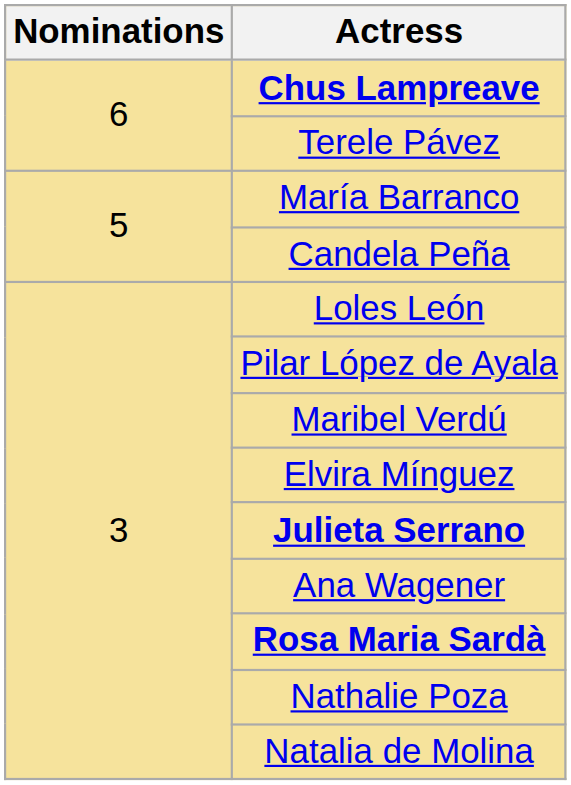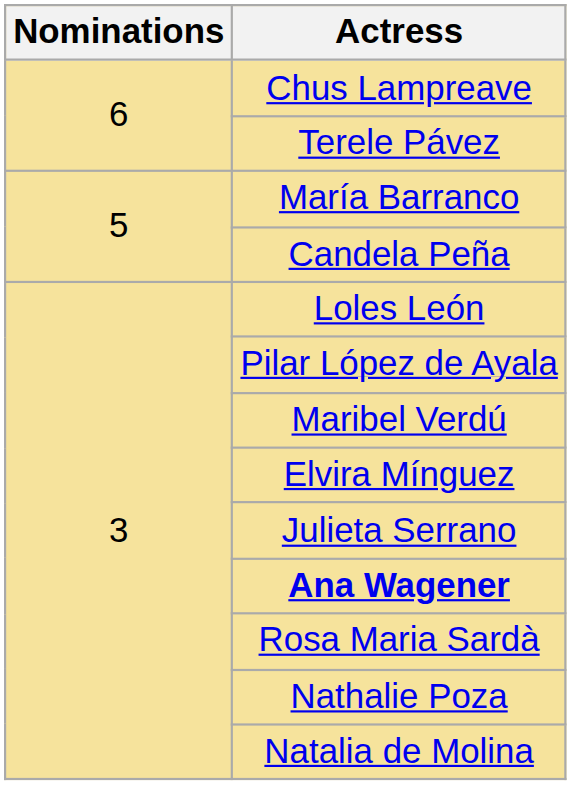(399, 87) bold -> (399, 87) normal
(399, 530) bold -> (399, 530) normal
(399, 585) normal -> (399, 585) bold
(399, 640) bold -> (399, 640) normal
